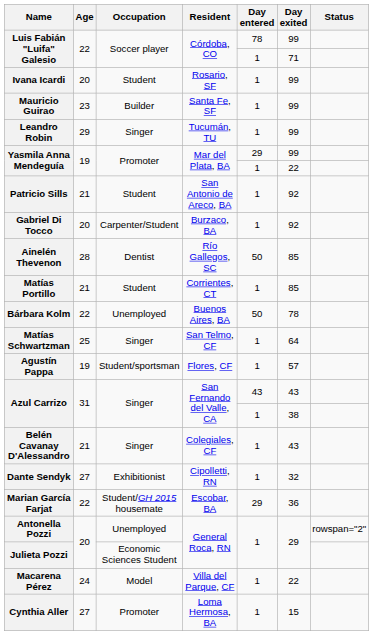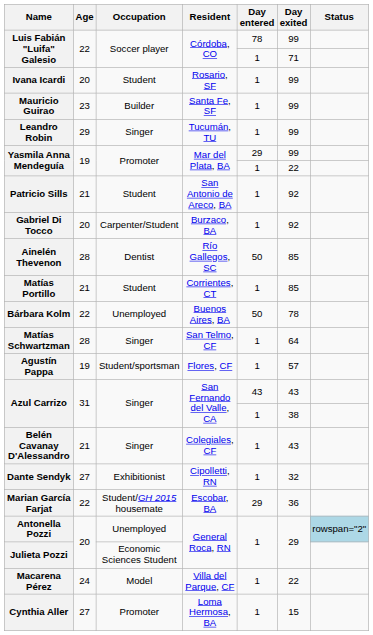(85, 340) 25 -> (85, 340) 28
(339, 529) no background -> (339, 529) lightblue background
